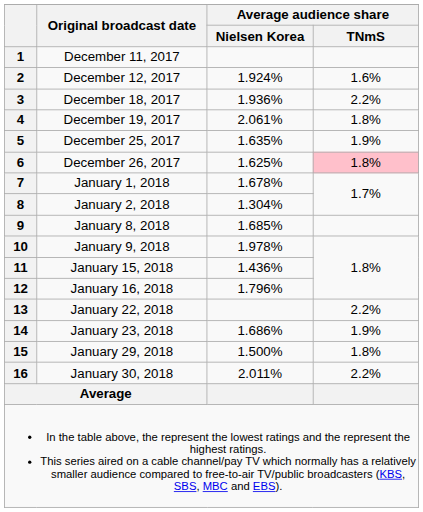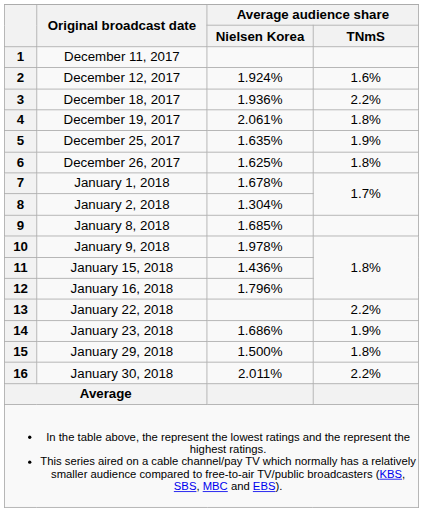(366, 162) pink background -> (366, 162) no background
